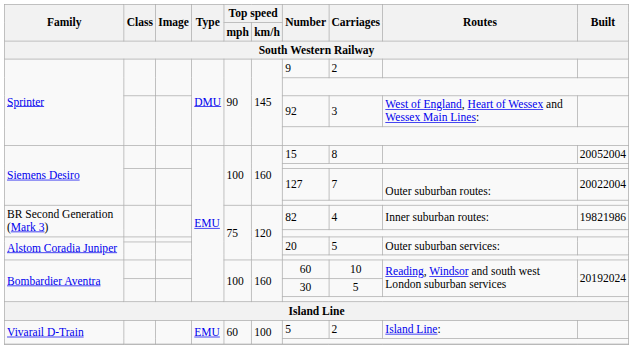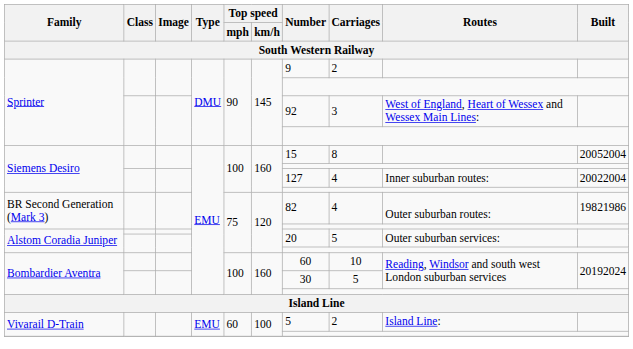(334, 184) 7 -> (334, 178) 4
(438, 191) Outer suburban routes: -> (437, 178) Inner suburban routes:
(437, 217) Inner suburban routes: -> (438, 214) Outer suburban routes:
